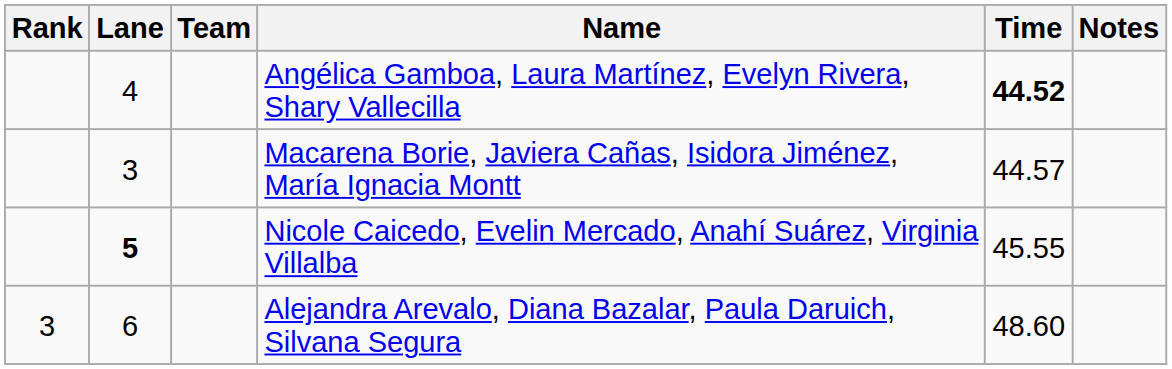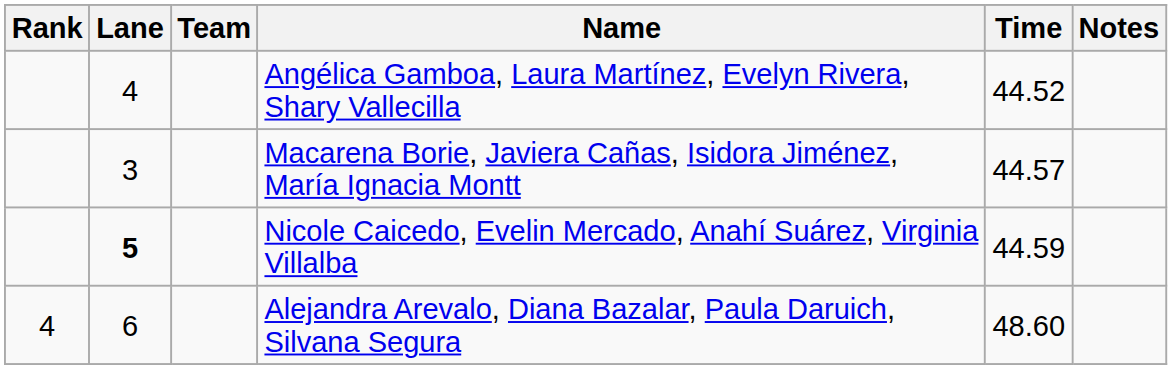(1029, 90) bold -> (1029, 90) normal
(1029, 247) 45.55 -> (1029, 247) 44.59
(47, 326) 3 -> (47, 326) 4
